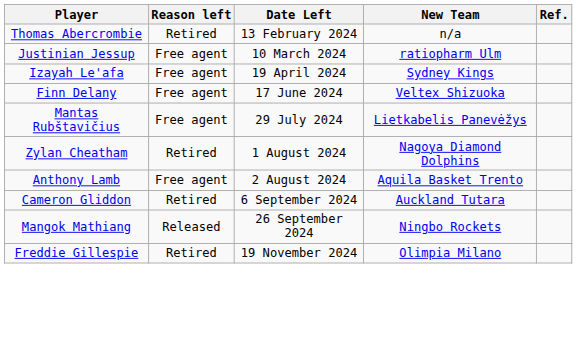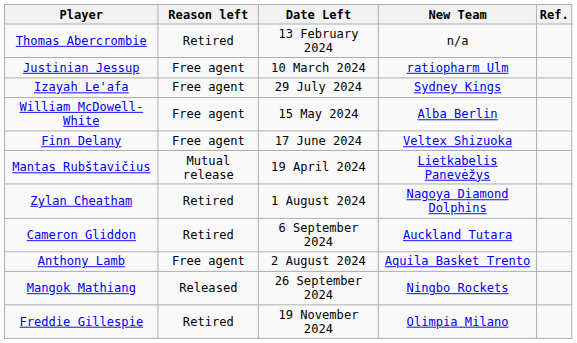(299, 73) 19 April 2024 -> (318, 87) 29 July 2024
+ row: (81, 114)
(191, 120) Free agent -> (208, 167) Mutual release
(299, 120) 29 July 2024 -> (318, 167) 19 April 2024
rows swapped: (76, 180) <-> (76, 200)
